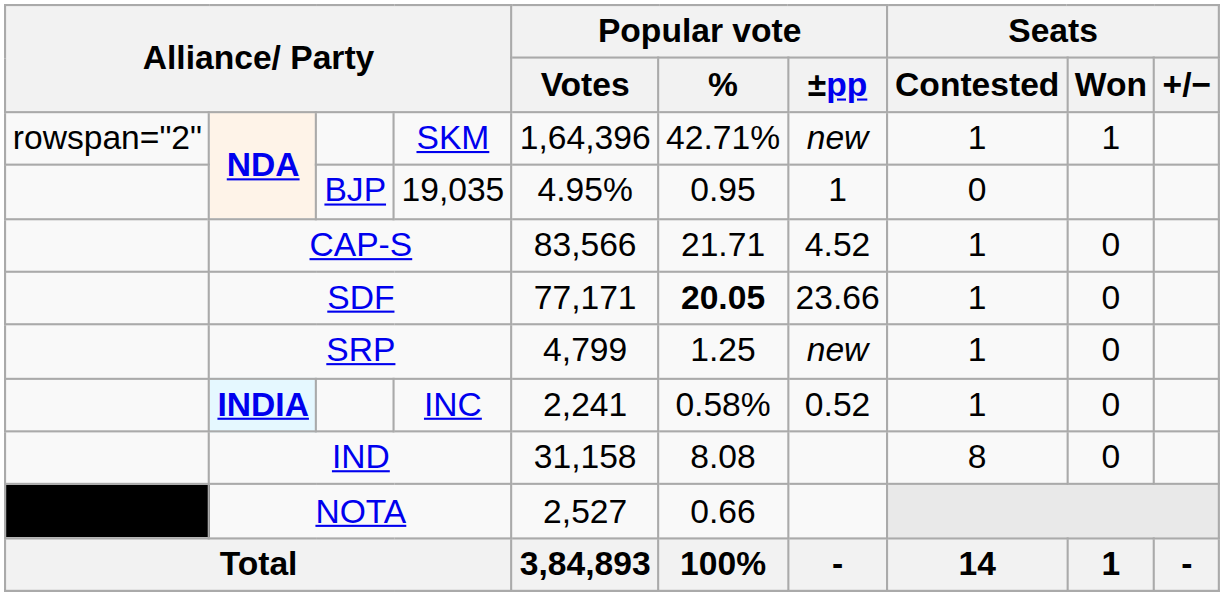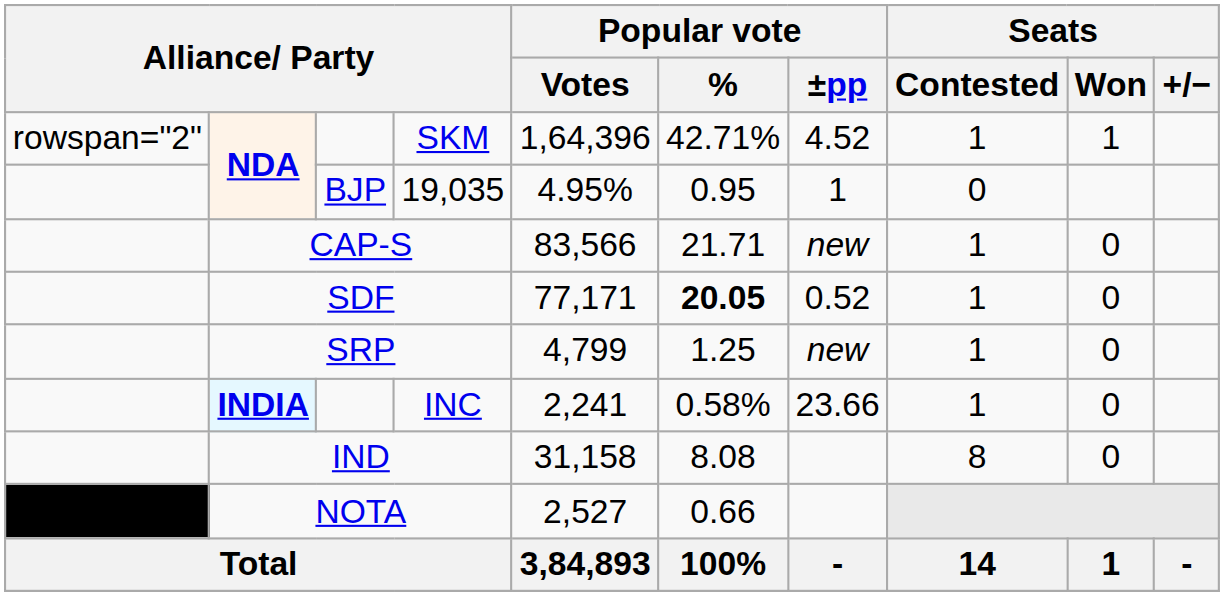(838, 137) new -> (838, 137) 4.52
(838, 244) 4.52 -> (838, 244) new
(838, 297) 23.66 -> (838, 297) 0.52
(838, 404) 0.52 -> (838, 404) 23.66
